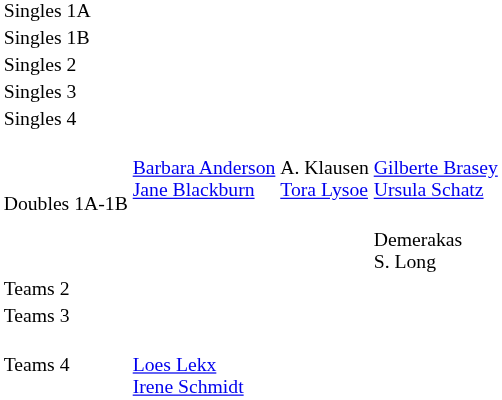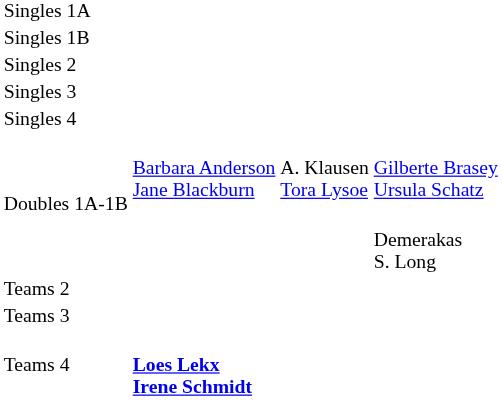(188, 375) normal -> (192, 375) bold
